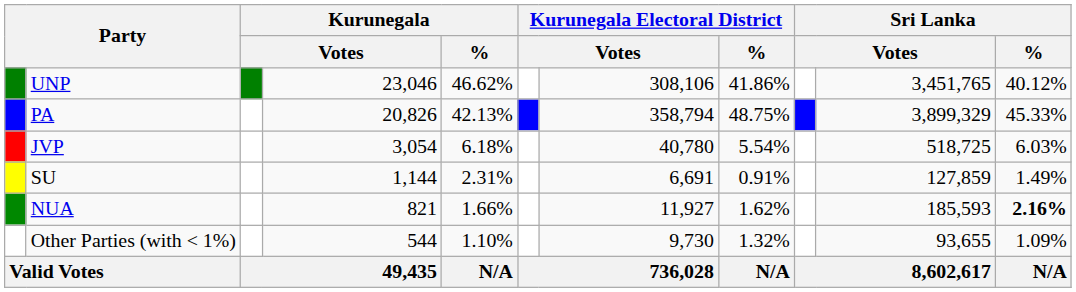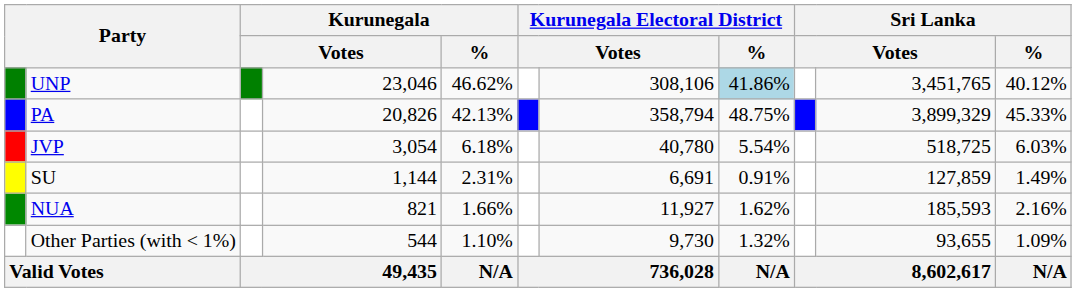(759, 83) no background -> (759, 83) lightblue background
(1040, 209) bold -> (1041, 209) normal
